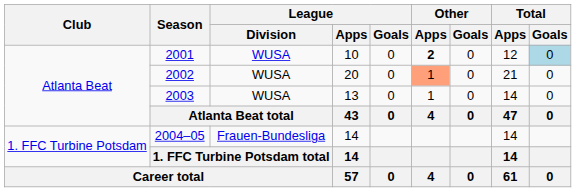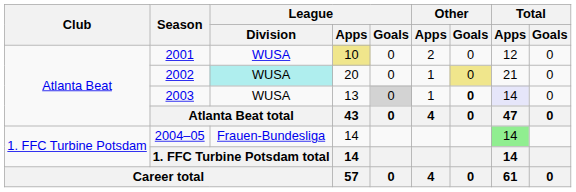(351, 55) no background -> (351, 55) khaki background
(431, 55) bold -> (431, 55) normal
(550, 55) lightblue background -> (550, 55) no background
(271, 75) no background -> (271, 75) paleturquoise background
(431, 75) lightsalmon background -> (431, 75) no background
(470, 75) no background -> (470, 75) khaki background
(391, 95) no background -> (391, 95) lightgrey background
(470, 95) normal -> (470, 95) bold
(510, 95) no background -> (510, 95) lavender background
(510, 136) no background -> (510, 136) lightgreen background
